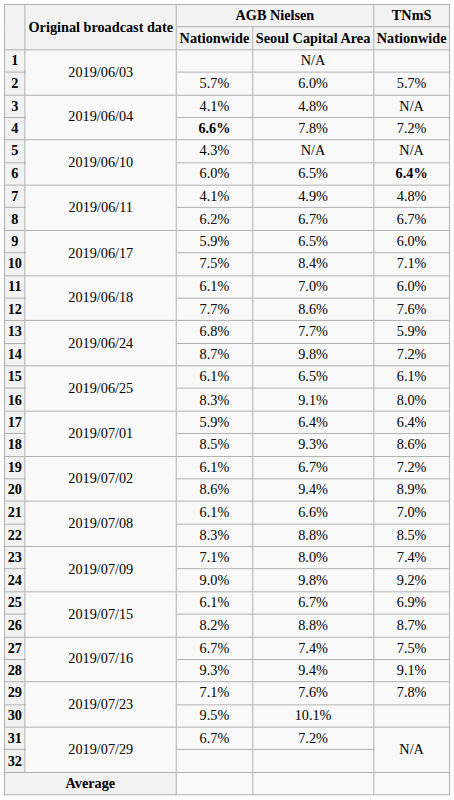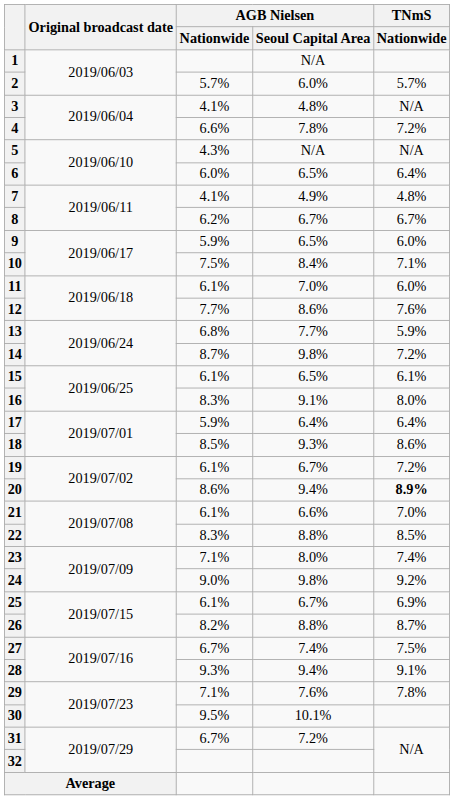(214, 128) bold -> (214, 128) normal
(412, 173) bold -> (412, 173) normal
(412, 490) normal -> (412, 490) bold
